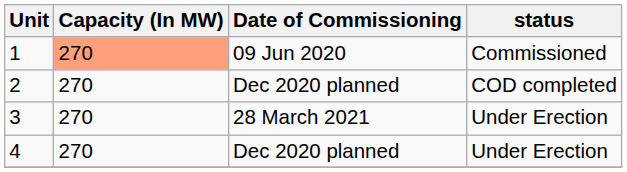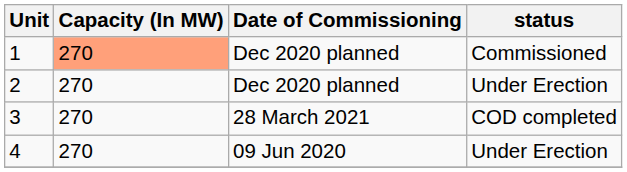(289, 53) 09 Jun 2020 -> (316, 53) Dec 2020 planned
(544, 85) COD completed -> (539, 85) Under Erection
(539, 118) Under Erection -> (544, 118) COD completed
(316, 150) Dec 2020 planned -> (289, 150) 09 Jun 2020
